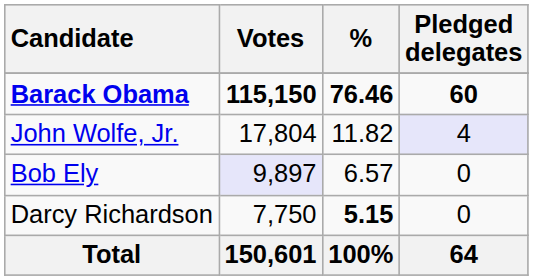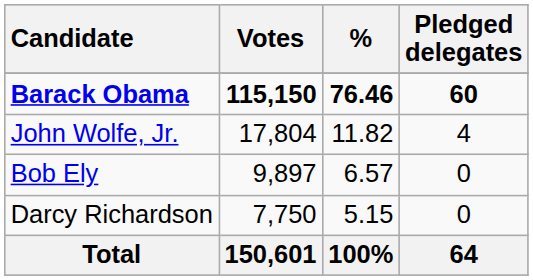(464, 133) lavender background -> (464, 133) no background
(285, 174) lavender background -> (285, 174) no background
(369, 214) bold -> (369, 214) normal
